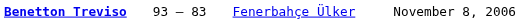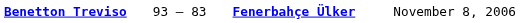(294, 11) normal -> (294, 11) bold
